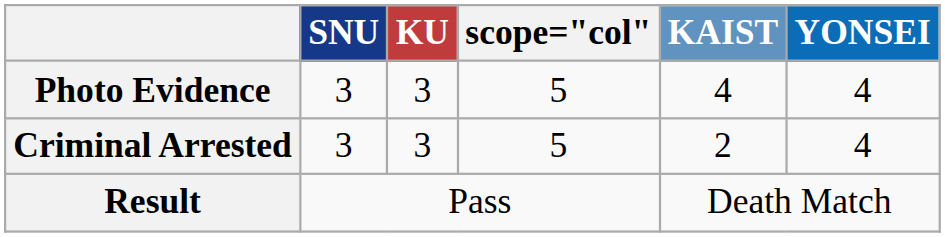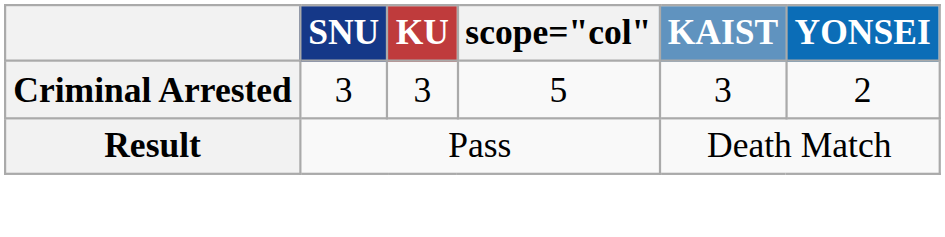- row: (153, 88)
(723, 145) 2 -> (723, 88) 3
(863, 145) 4 -> (863, 88) 2
